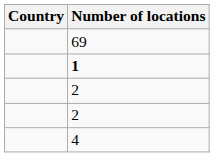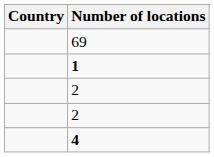(75, 139) normal -> (75, 139) bold
